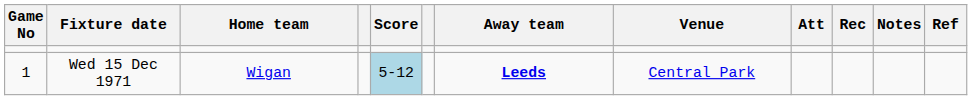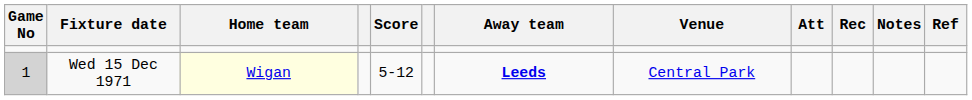(26, 74) no background -> (26, 74) lightgrey background
(269, 74) no background -> (269, 74) lightyellow background
(396, 74) lightblue background -> (396, 74) no background
